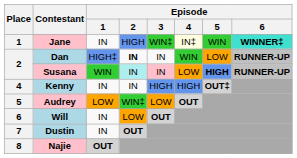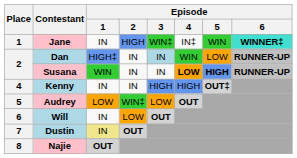(189, 42) lightyellow background -> (189, 42) no background
(133, 57) bold -> (133, 57) normal
(161, 57) no background -> (161, 57) lightblue background
(133, 72) paleturquoise background -> (133, 72) no background
(161, 72) pink background -> (161, 72) no background
(189, 72) normal -> (189, 72) bold
(103, 131) no background -> (103, 131) khaki background
